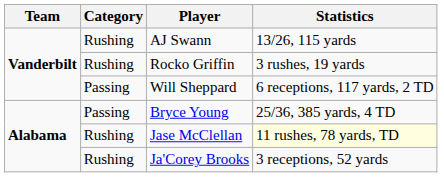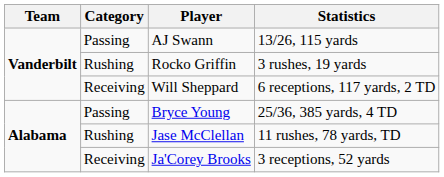(109, 40) Rushing -> (107, 40) Passing
(107, 88) Passing -> (114, 88) Receiving
(327, 135) lightyellow background -> (329, 135) no background
(109, 159) Rushing -> (114, 159) Receiving
